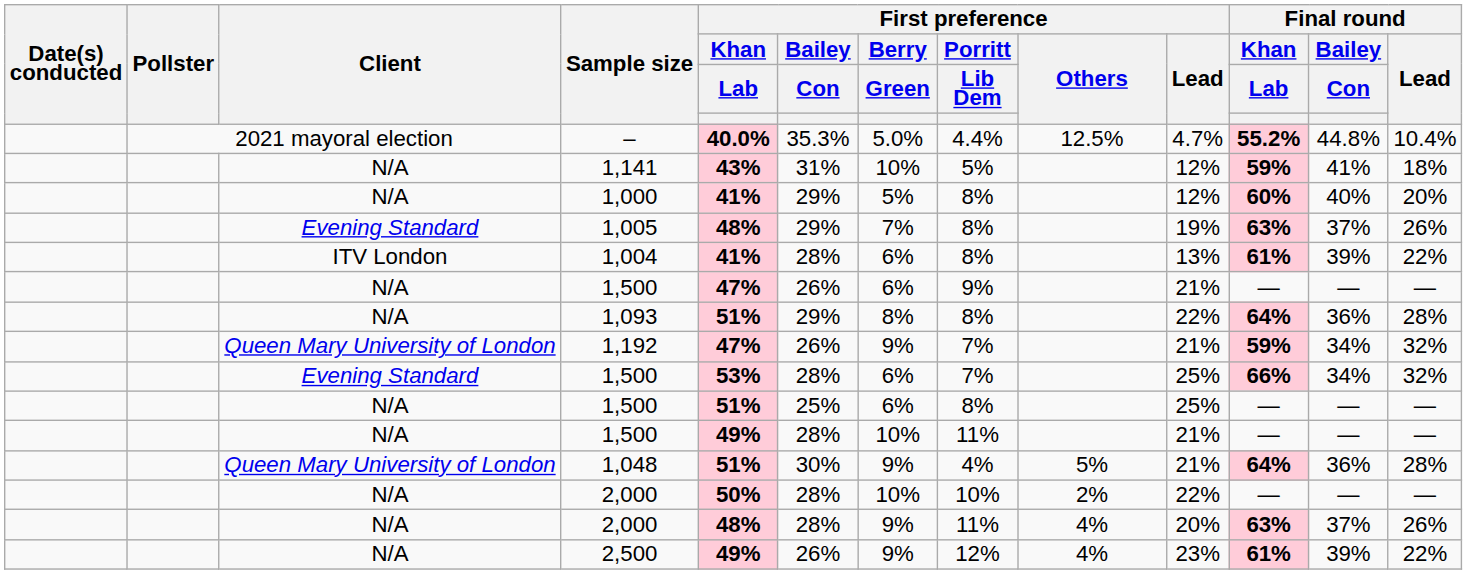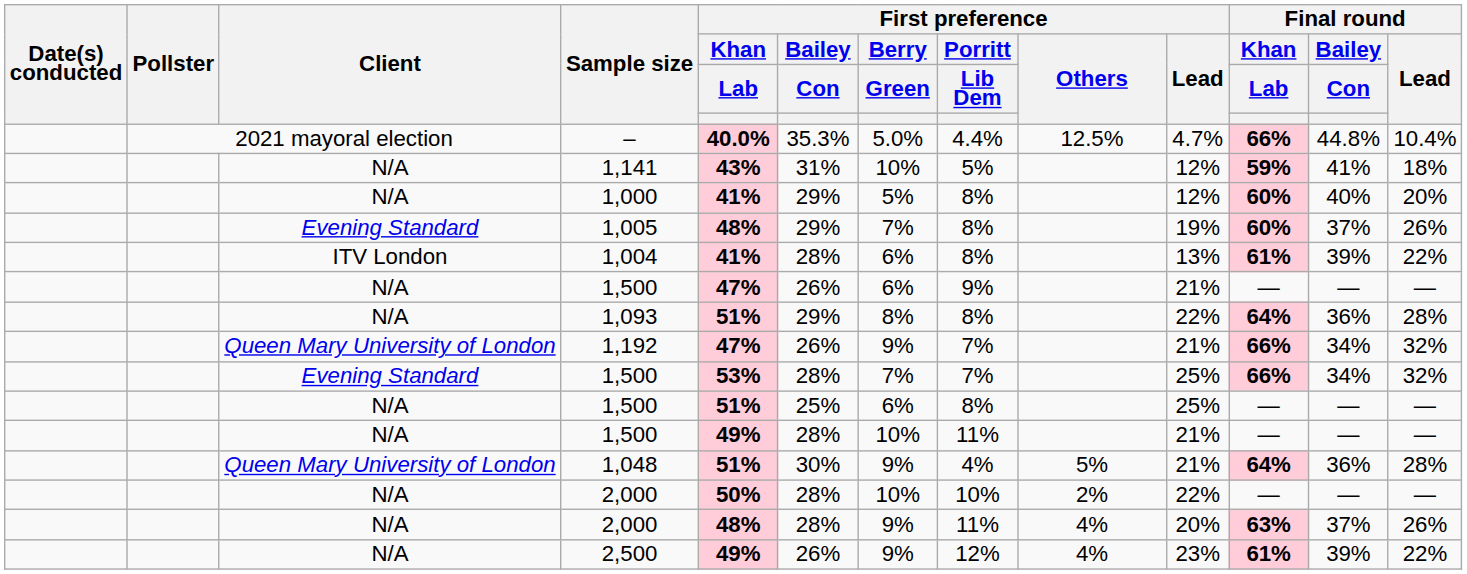(1269, 138) 55.2% -> (1269, 138) 66%
(1269, 227) 63% -> (1269, 227) 60%
(1269, 346) 59% -> (1269, 346) 66%
(898, 375) 6% -> (898, 375) 7%
